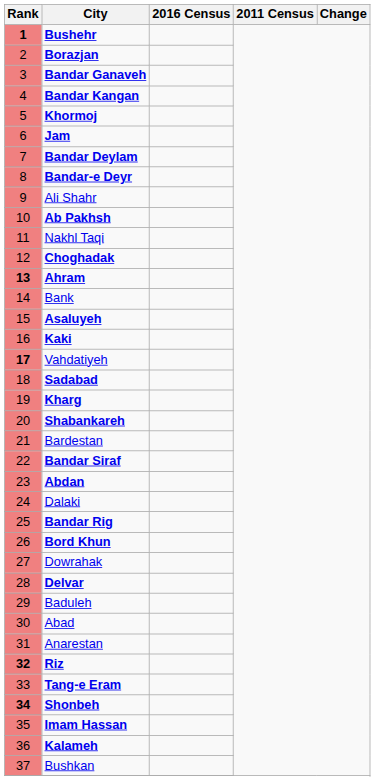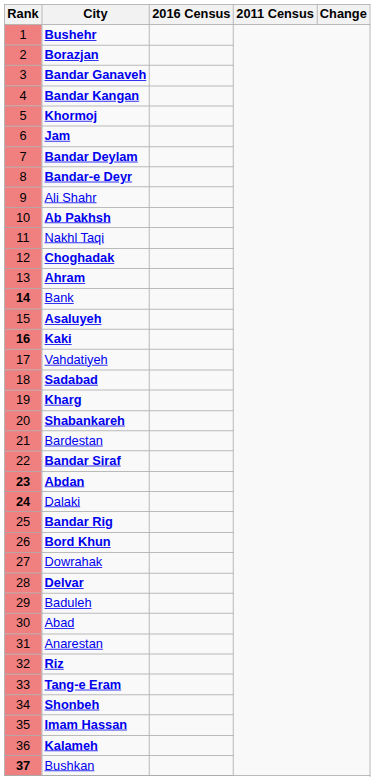(23, 34) bold -> (23, 34) normal
(23, 278) bold -> (23, 278) normal
(23, 298) normal -> (23, 298) bold
(23, 339) normal -> (23, 339) bold
(23, 359) bold -> (23, 359) normal
(23, 481) normal -> (23, 481) bold
(23, 501) normal -> (23, 501) bold
(23, 664) bold -> (23, 664) normal
(23, 704) bold -> (23, 704) normal
(23, 765) normal -> (23, 765) bold
